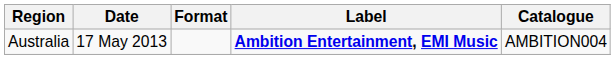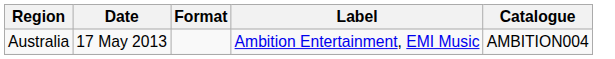(366, 41) bold -> (357, 41) normal
